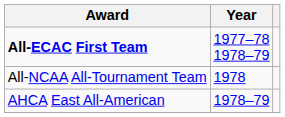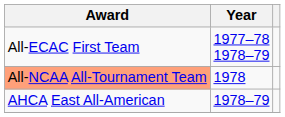(78, 46) bold -> (74, 46) normal
(107, 77) no background -> (107, 77) lightsalmon background
